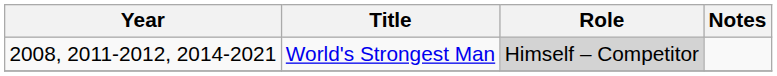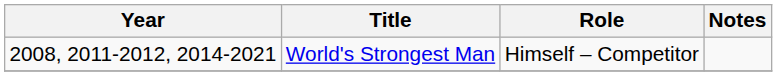(602, 53) lightgrey background -> (602, 53) no background
